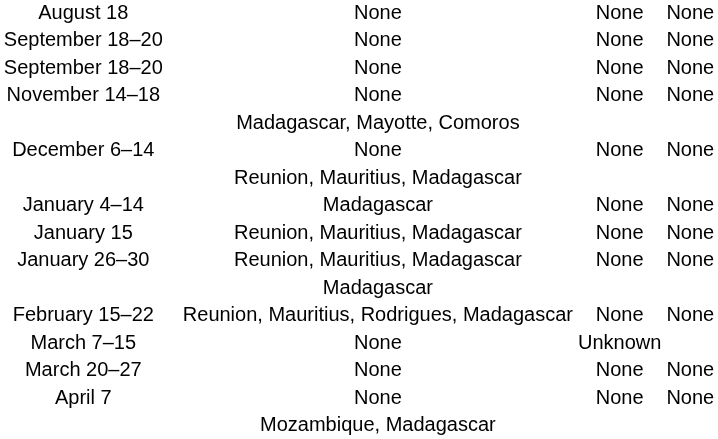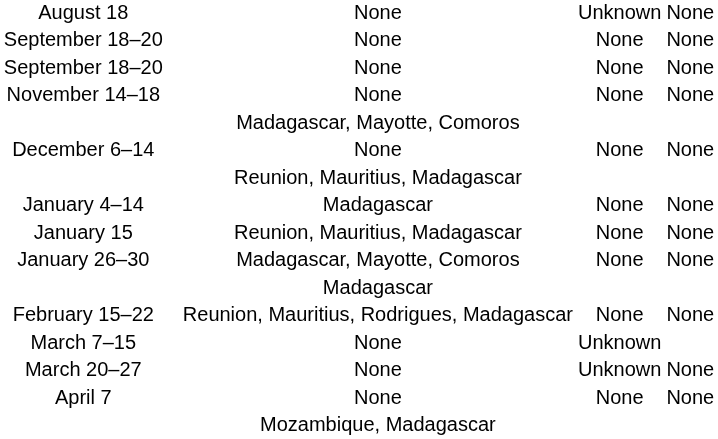(620, 12) None -> (620, 12) Unknown
(378, 259) Reunion, Mauritius, Madagascar -> (378, 259) Madagascar, Mayotte, Comoros
(620, 369) None -> (620, 369) Unknown
